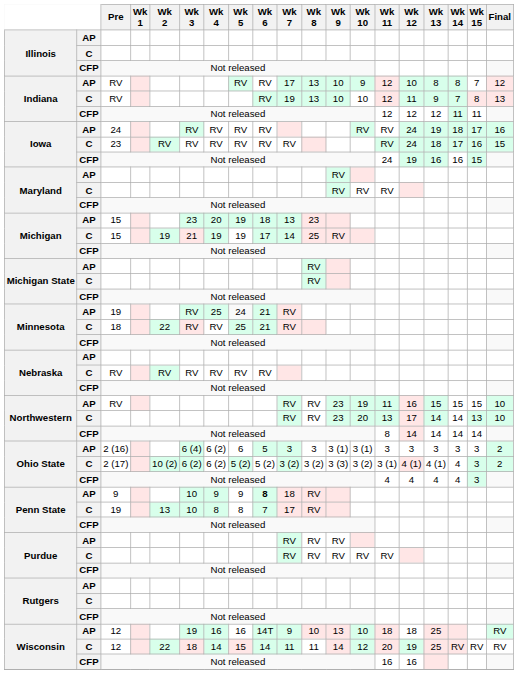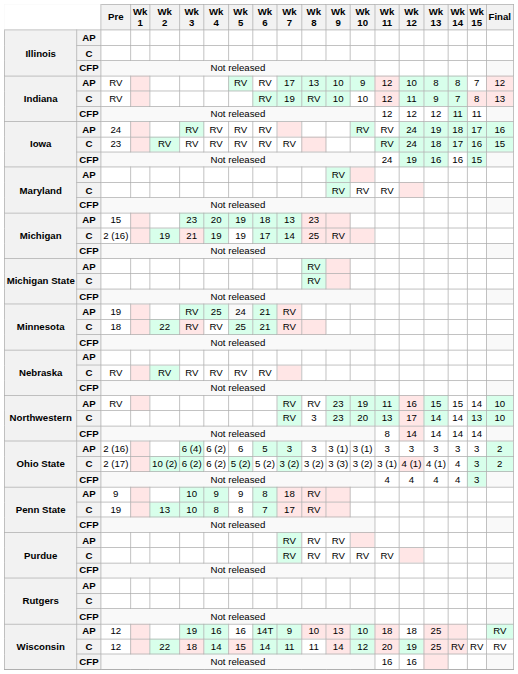(314, 98) 13 -> (314, 98) RV
(116, 235) 15 -> (116, 235) 2 (16)
(477, 403) 15 -> (477, 403) 14
(314, 418) RV -> (314, 418) 3
(265, 494) bold -> (265, 494) normal
